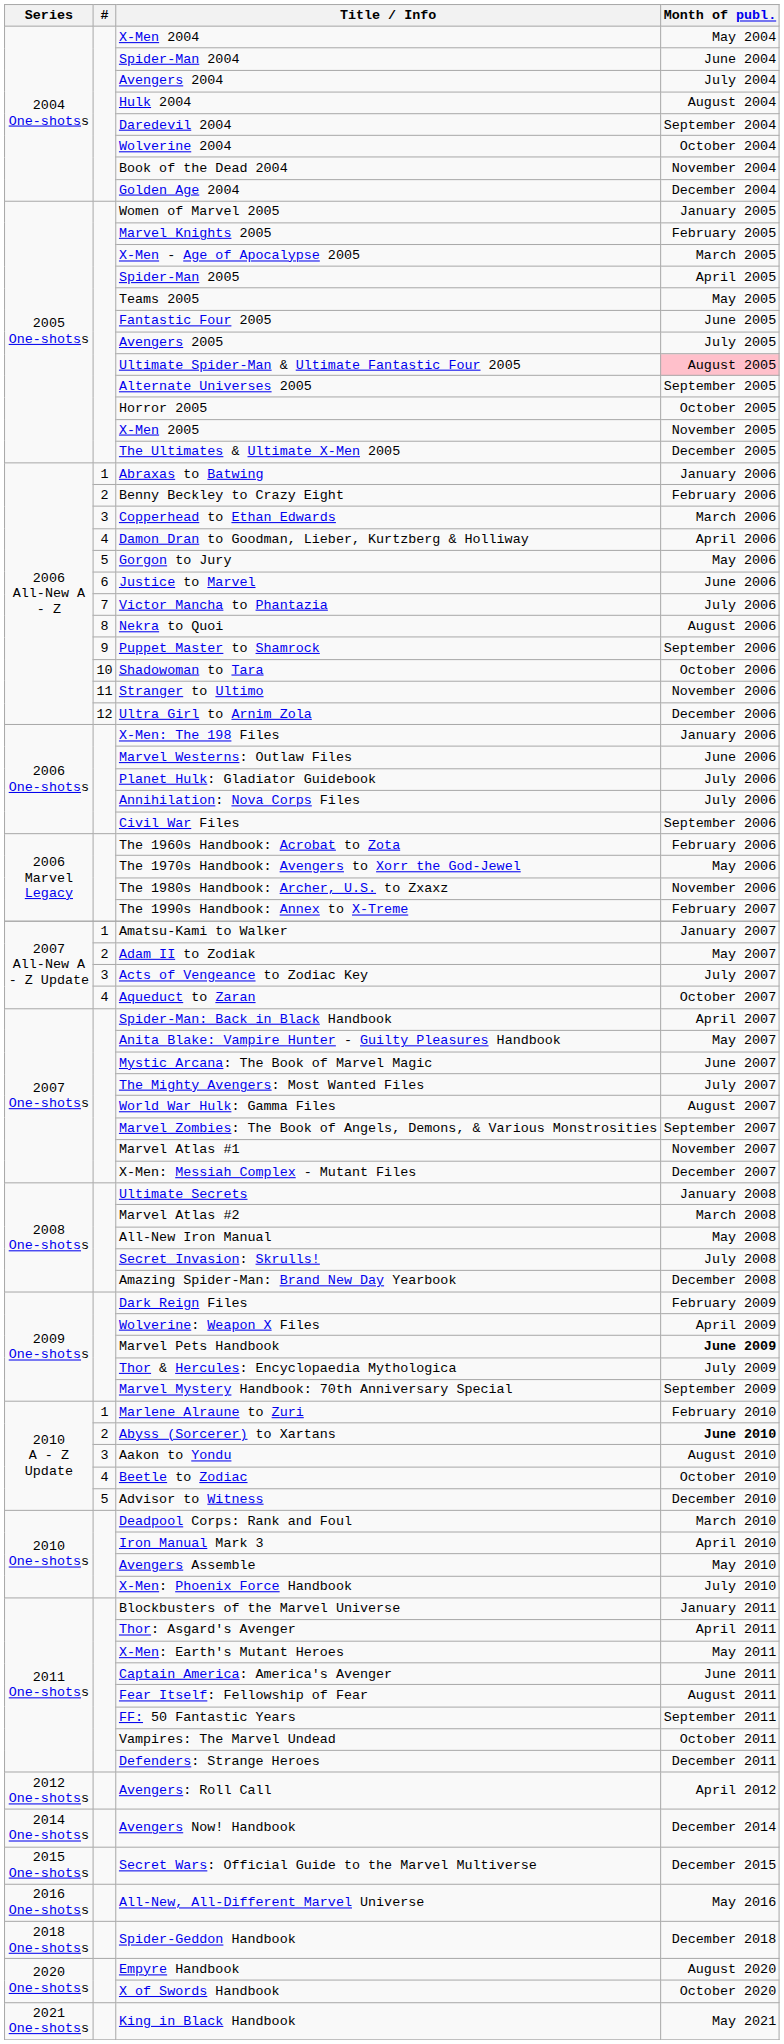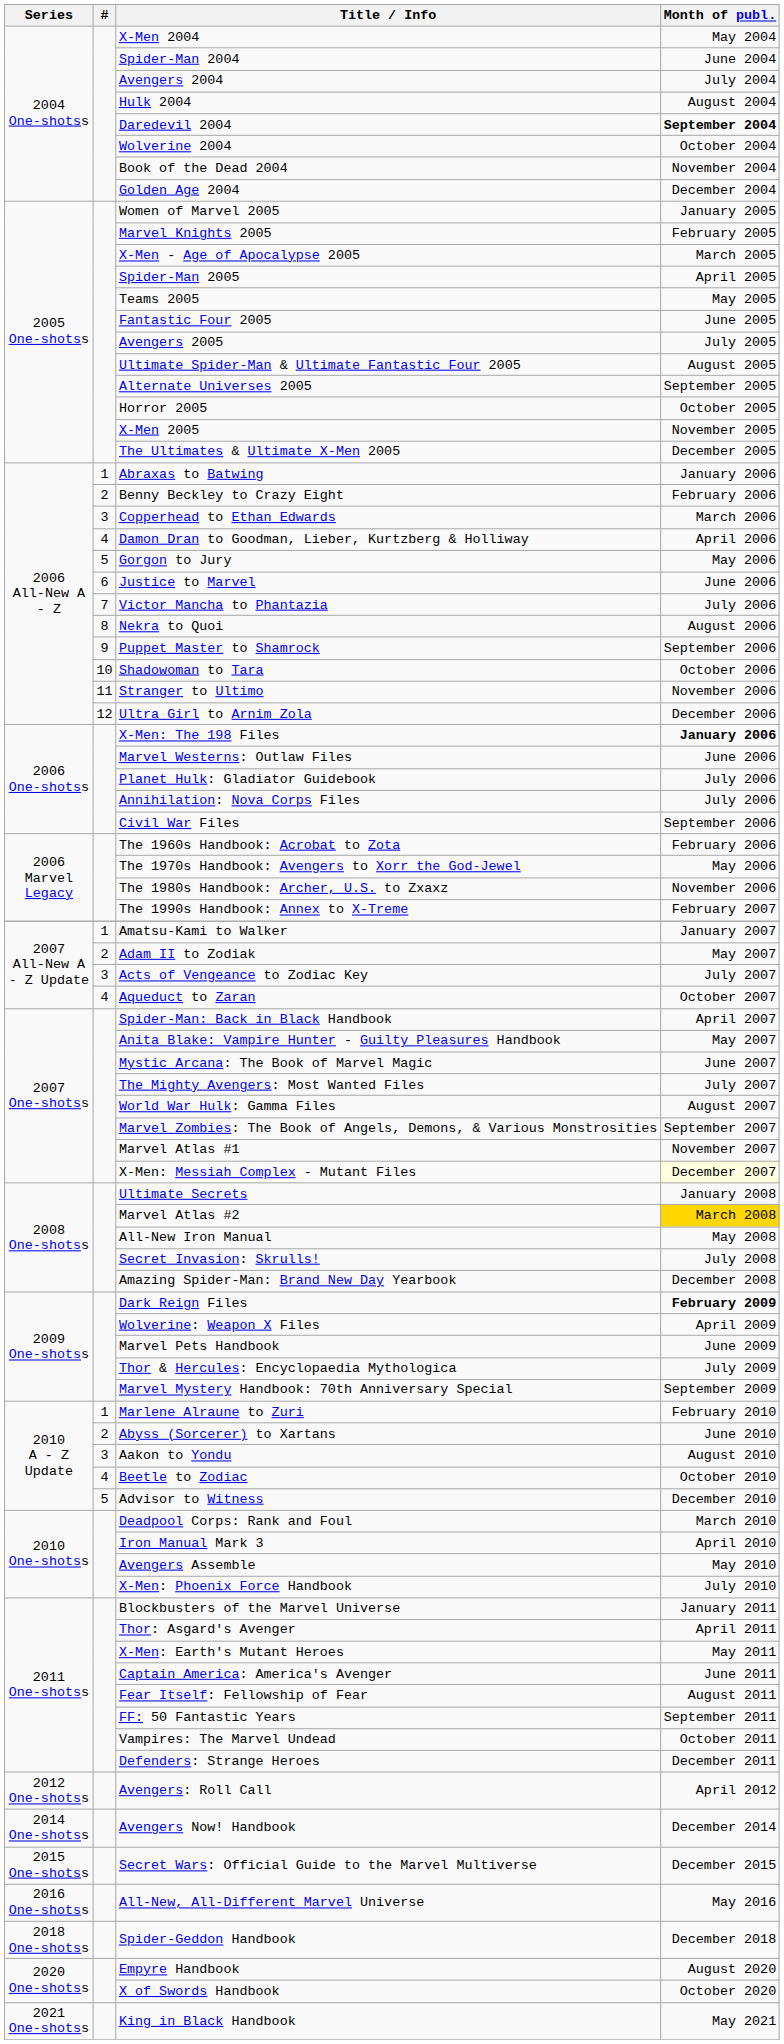(720, 125) normal -> (720, 125) bold
(732, 365) pink background -> (732, 365) no background
(728, 736) normal -> (728, 736) bold
(724, 1172) no background -> (724, 1172) lightyellow background
(736, 1216) no background -> (736, 1216) gold background
(724, 1303) normal -> (724, 1303) bold
(740, 1347) bold -> (740, 1347) normal
(740, 1434) bold -> (740, 1434) normal
